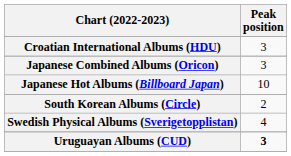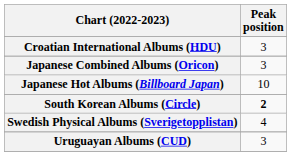(263, 103) normal -> (263, 103) bold
(263, 141) bold -> (263, 141) normal
